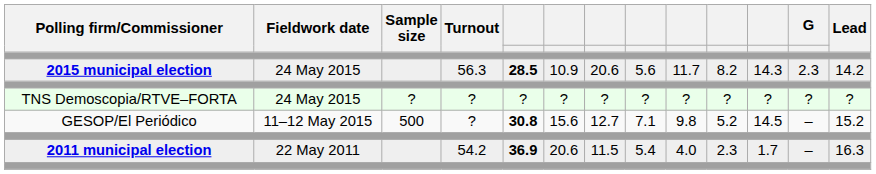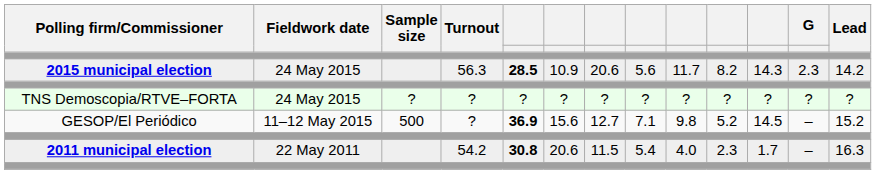(523, 121) 30.8 -> (523, 121) 36.9
(523, 151) 36.9 -> (523, 151) 30.8
